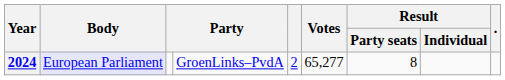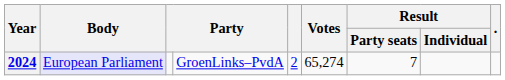(324, 63) 65,277 -> (324, 63) 65,274
(414, 63) 8 -> (414, 63) 7
